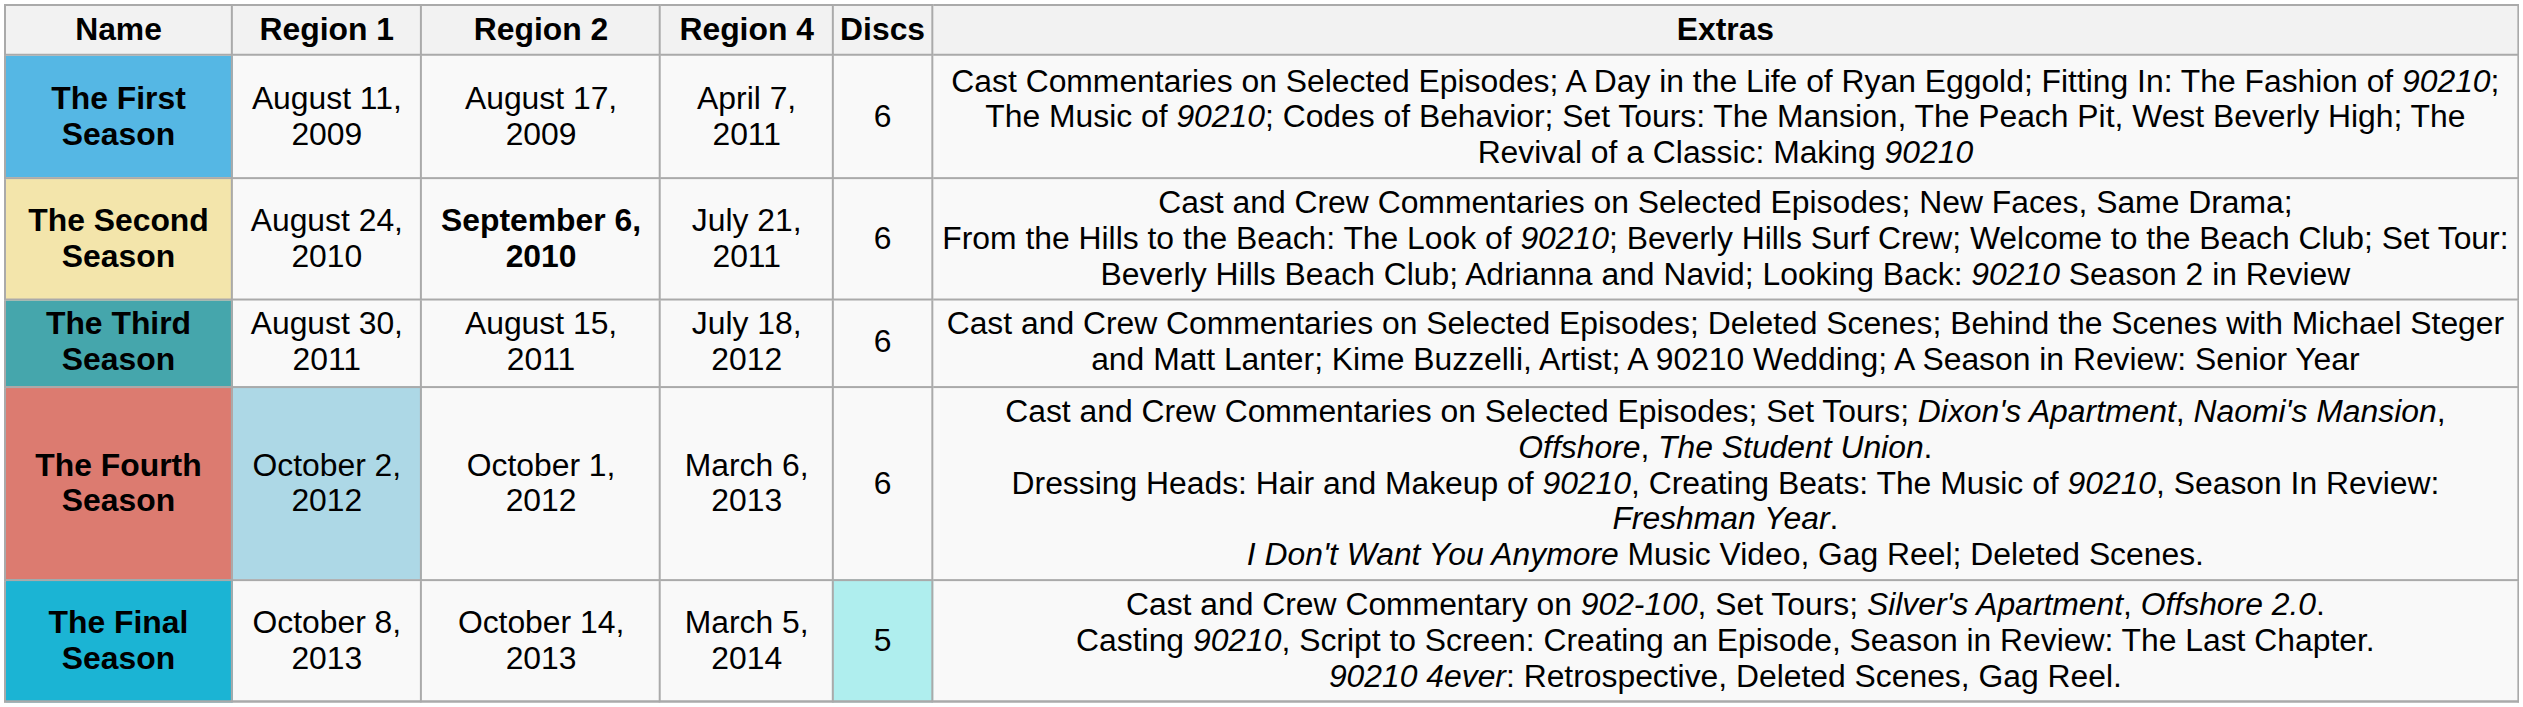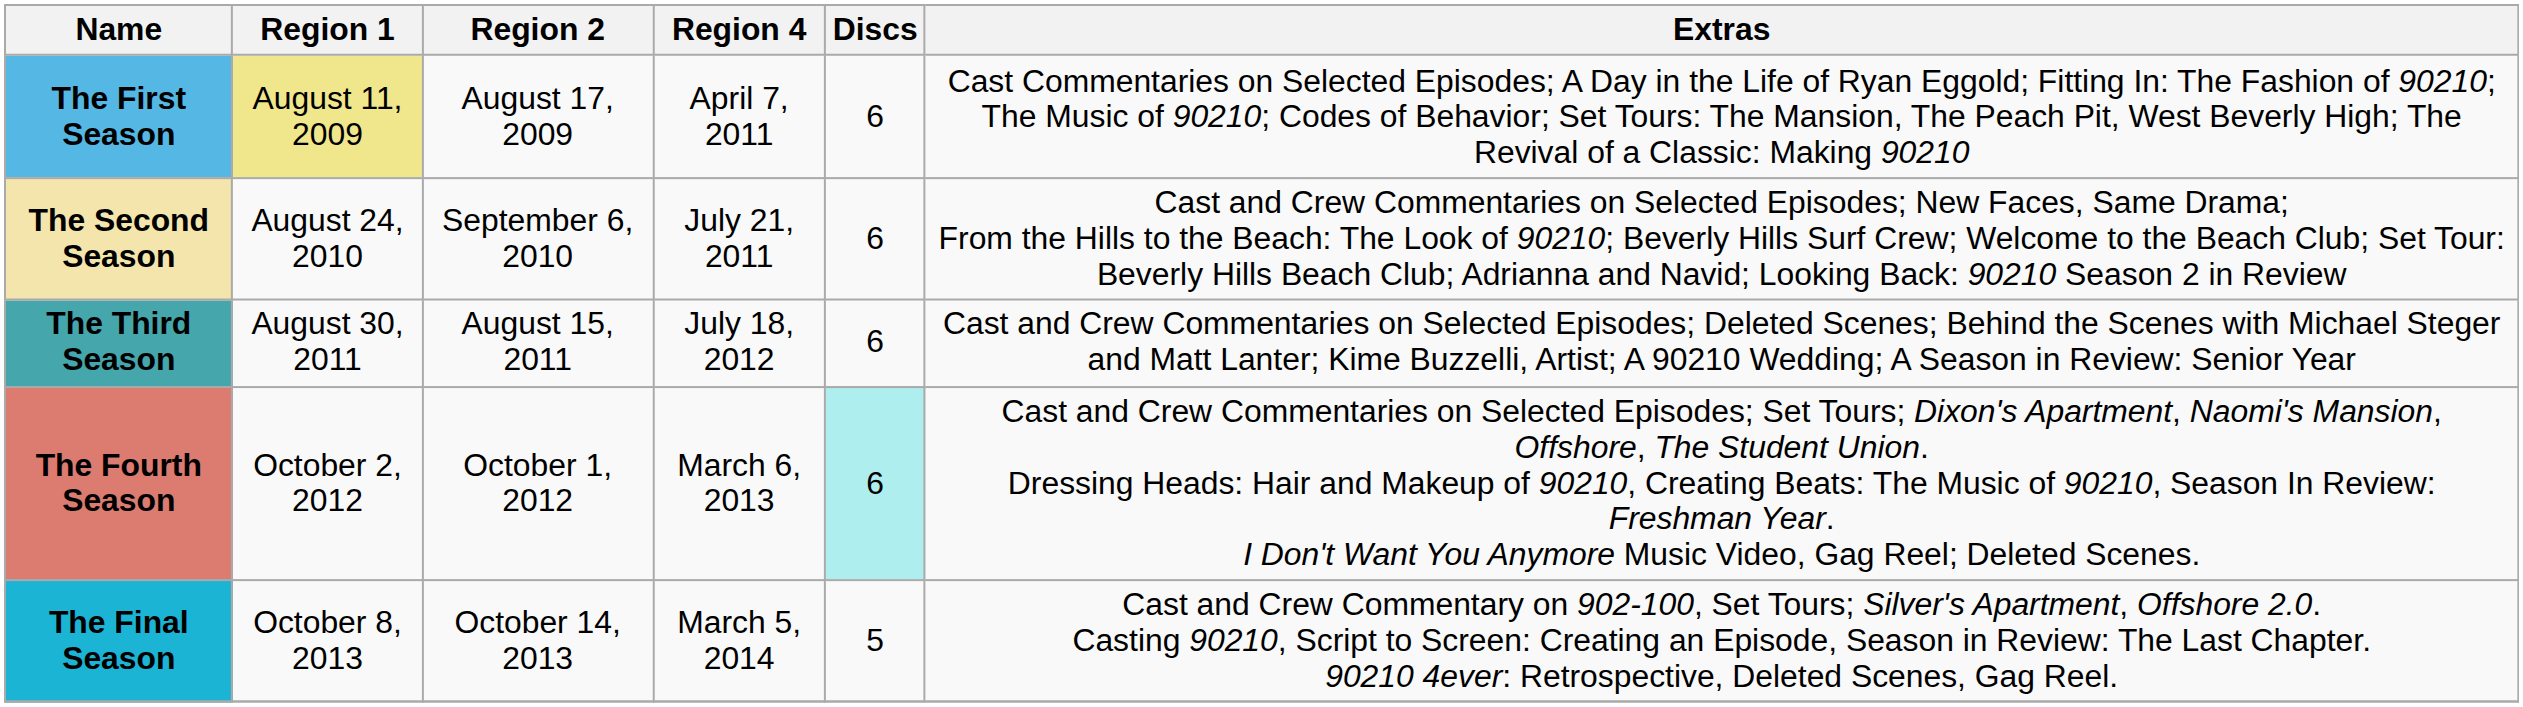(327, 116) no background -> (327, 116) khaki background
(541, 238) bold -> (538, 238) normal
(327, 482) lightblue background -> (327, 482) no background
(883, 482) no background -> (875, 482) paleturquoise background
(883, 640) paleturquoise background -> (875, 640) no background
